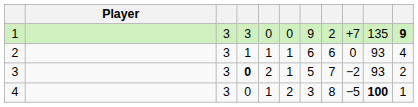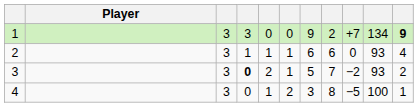(378, 33) 135 -> (378, 33) 134
(378, 92) bold -> (378, 92) normal
